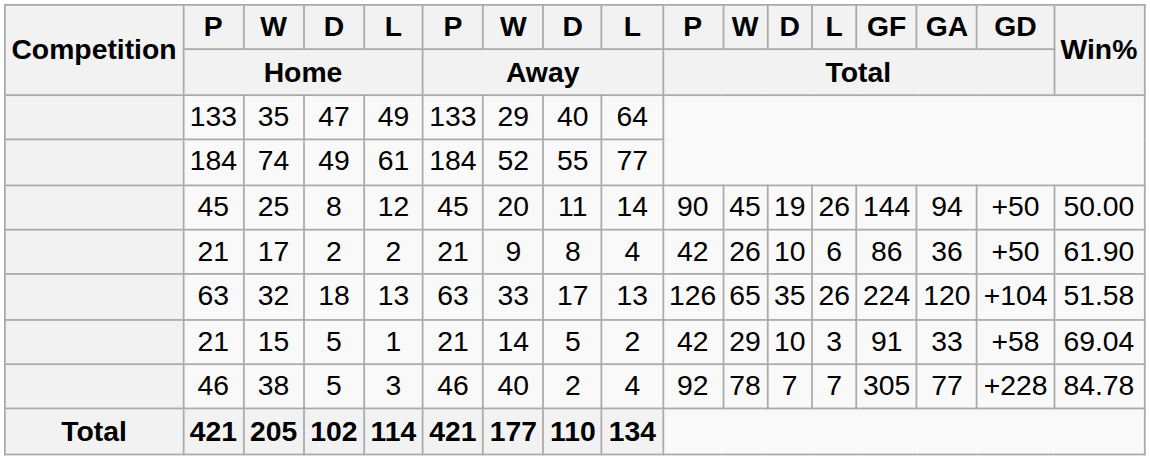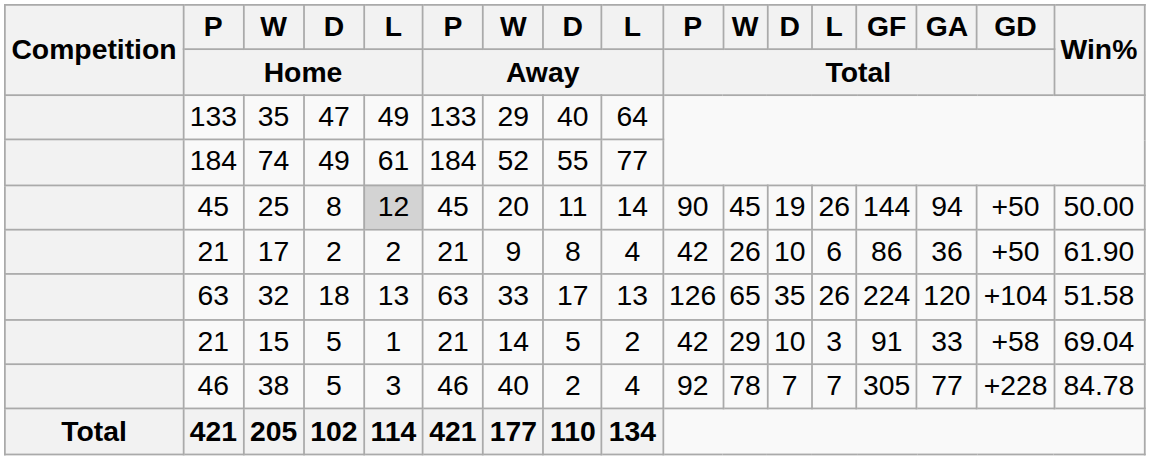(393, 206) no background -> (393, 206) lightgrey background
